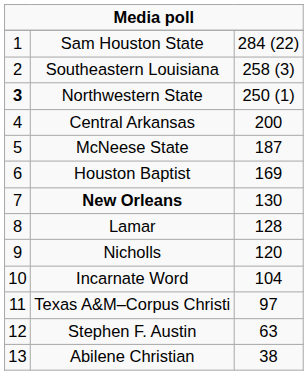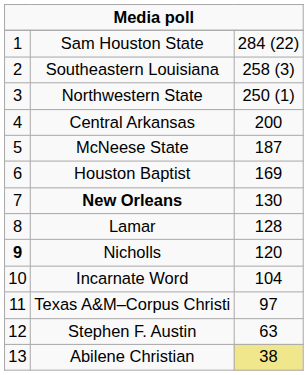(17, 95) bold -> (17, 95) normal
(17, 252) normal -> (17, 252) bold
(269, 357) no background -> (269, 357) khaki background
